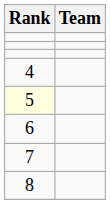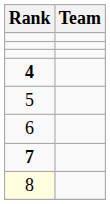(30, 71) normal -> (30, 71) bold
(30, 100) lightyellow background -> (30, 100) no background
(30, 157) normal -> (30, 157) bold
(30, 185) no background -> (30, 185) lightyellow background
